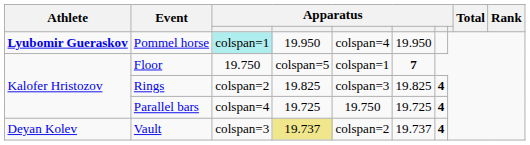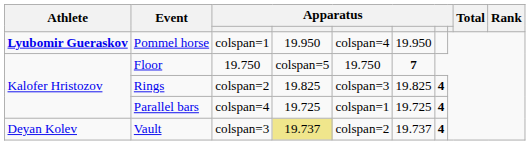(242, 43) paleturquoise background -> (242, 43) no background
(362, 64) colspan=1 -> (362, 64) 19.750
(362, 108) 19.750 -> (362, 108) colspan=1
